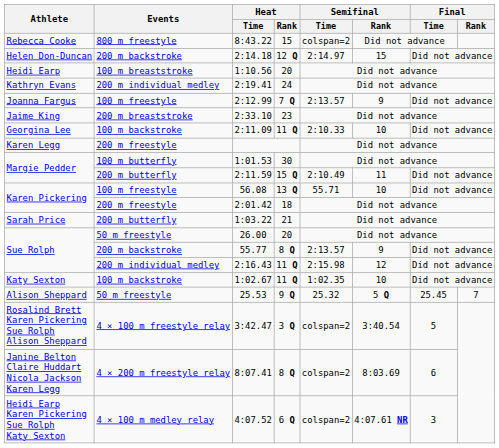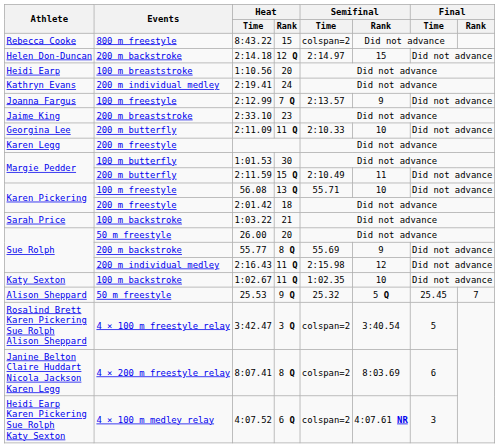(139, 130) 100 m backstroke -> (137, 130) 200 m butterfly
(137, 220) 200 m butterfly -> (139, 220) 100 m backstroke
(326, 250) 2:13.57 -> (326, 250) 55.69
